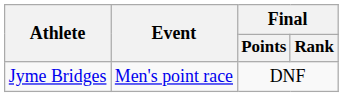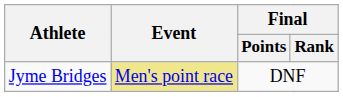(174, 76) no background -> (174, 76) khaki background
